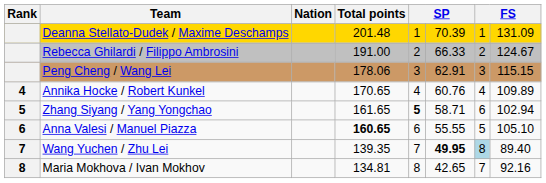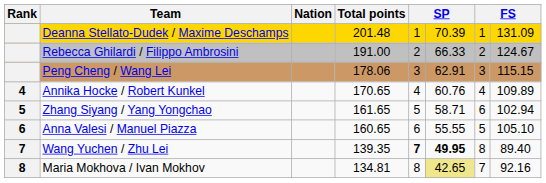(417, 110) bold -> (417, 110) normal
(372, 129) bold -> (372, 129) normal
(417, 149) normal -> (417, 149) bold
(482, 149) lightblue background -> (482, 149) no background
(450, 168) no background -> (450, 168) khaki background
